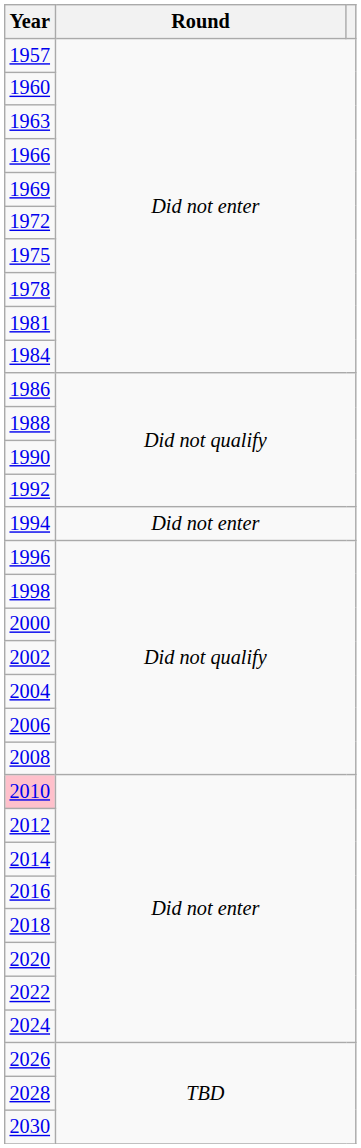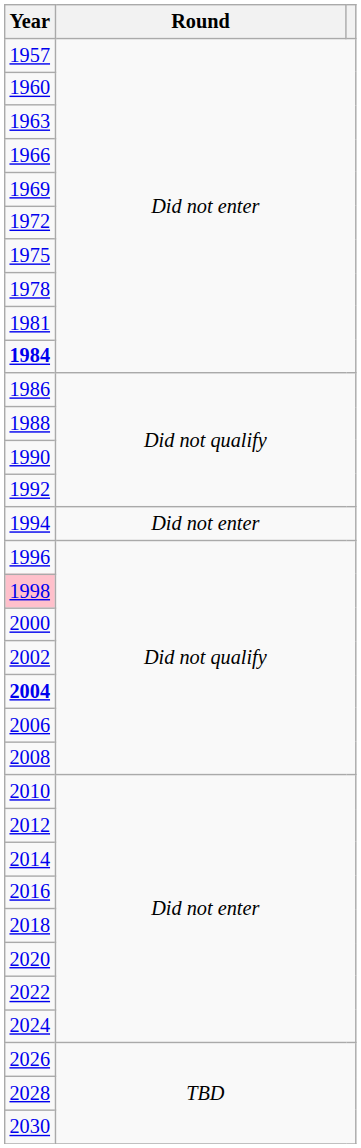(30, 356) normal -> (30, 356) bold
(30, 590) no background -> (30, 590) pink background
(30, 691) normal -> (30, 691) bold
(30, 791) pink background -> (30, 791) no background
